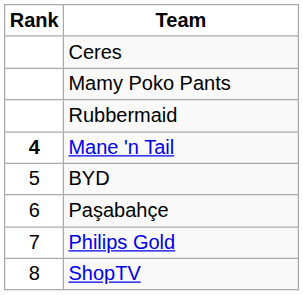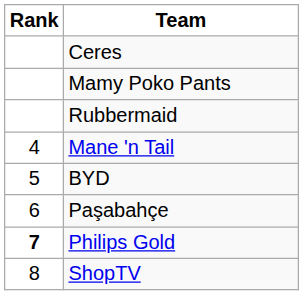(34, 147) bold -> (34, 147) normal
(34, 242) normal -> (34, 242) bold
